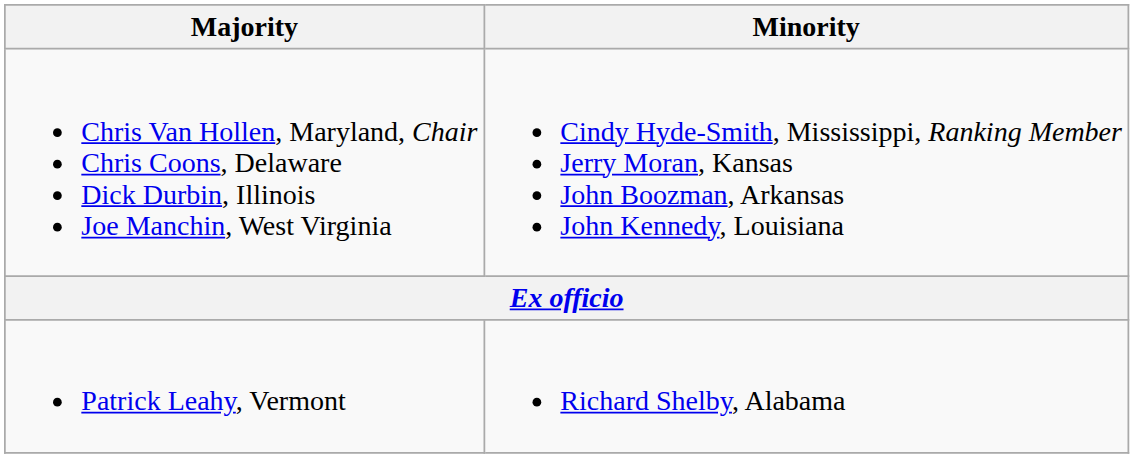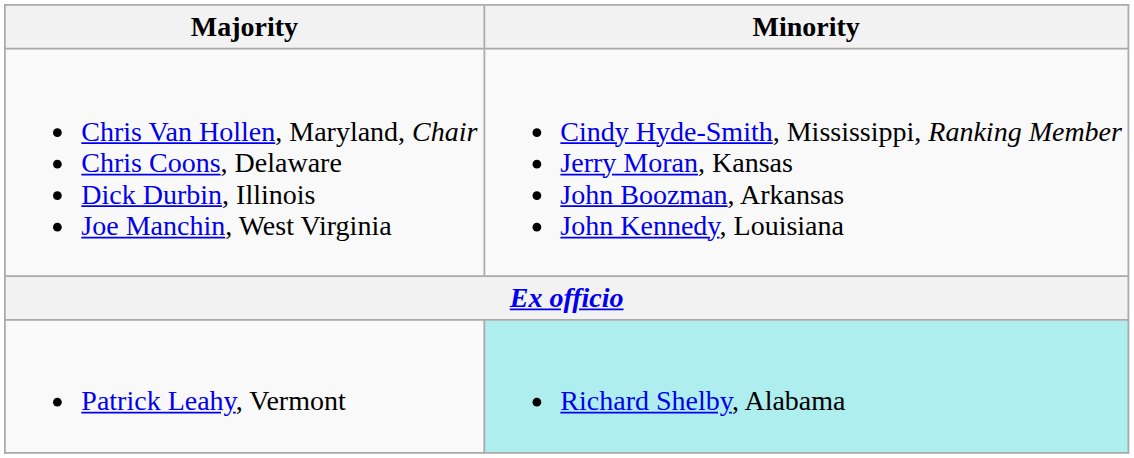(806, 402) no background -> (806, 402) paleturquoise background
